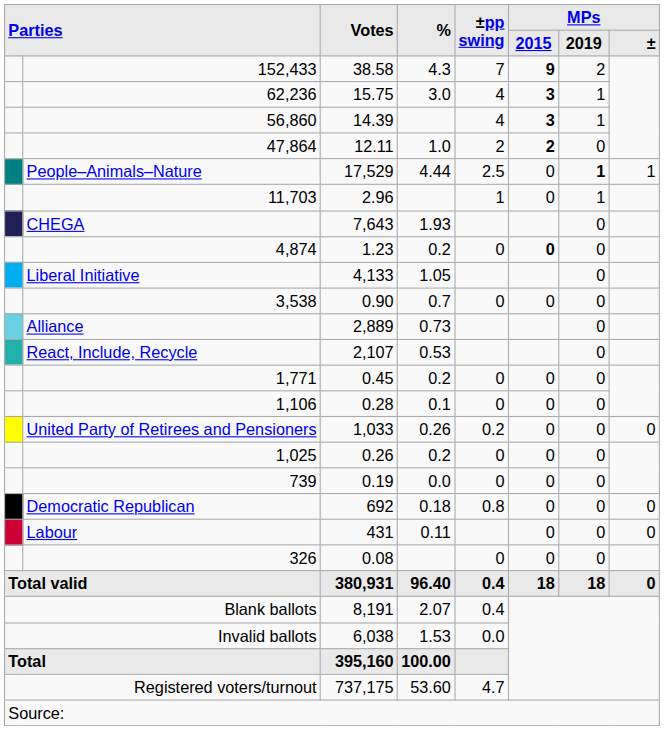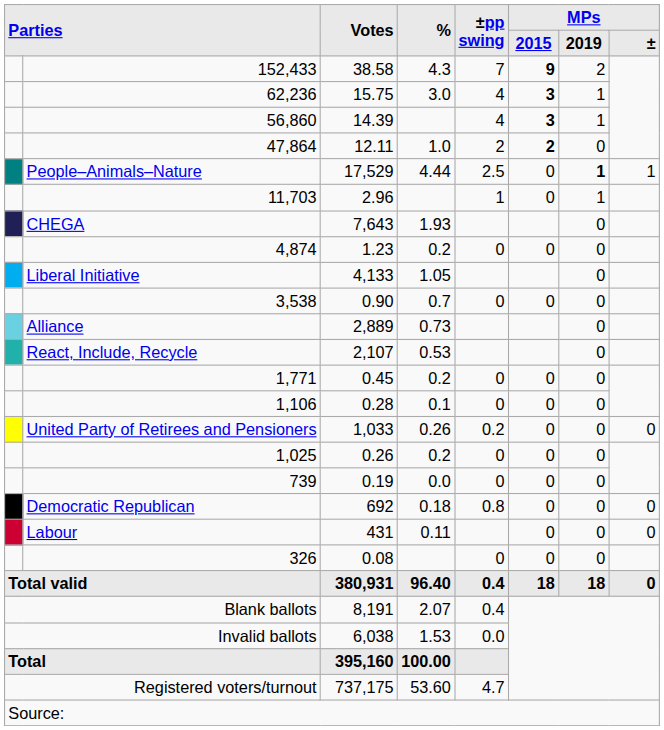(550, 249) bold -> (550, 249) normal
